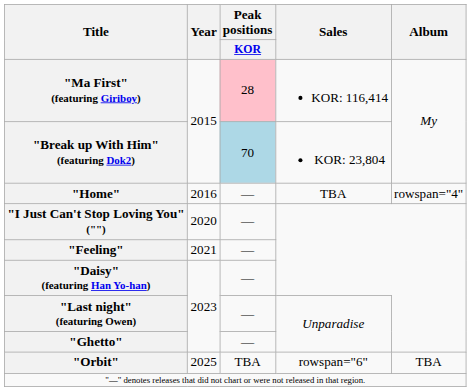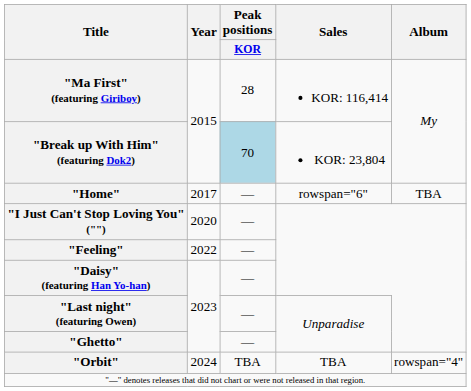(248, 90) pink background -> (248, 90) no background
(204, 193) 2016 -> (204, 193) 2017
(333, 193) TBA -> (333, 193) rowspan="6"
(429, 193) rowspan="4" -> (429, 193) TBA
(204, 249) 2021 -> (204, 249) 2022
(204, 362) 2025 -> (204, 362) 2024
(333, 362) rowspan="6" -> (333, 362) TBA
(429, 362) TBA -> (429, 362) rowspan="4"
